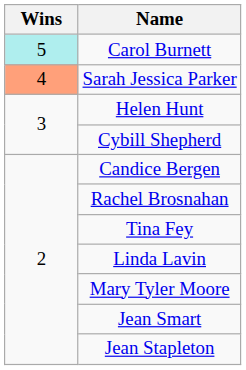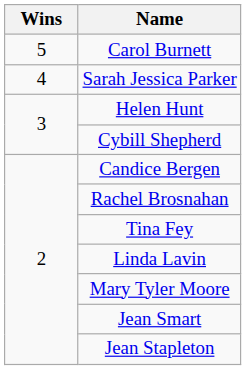(41, 49) paleturquoise background -> (41, 49) no background
(41, 79) lightsalmon background -> (41, 79) no background
